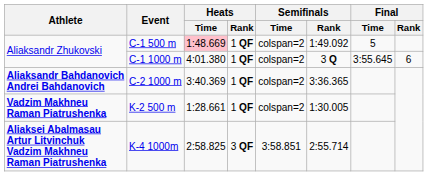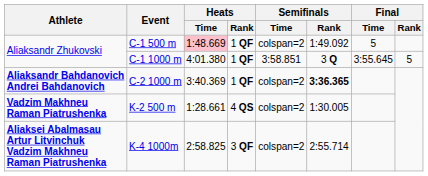(281, 60) colspan=2 -> (281, 60) 3:58.851
(409, 60) 6 -> (409, 60) 5
(329, 81) normal -> (329, 81) bold
(242, 108) 1 QF -> (242, 108) 4 QS
(281, 147) 3:58.851 -> (281, 147) colspan=2
